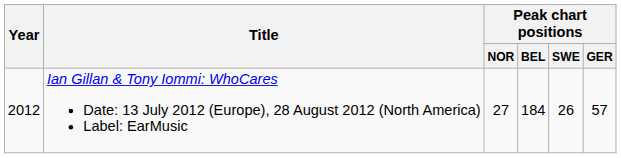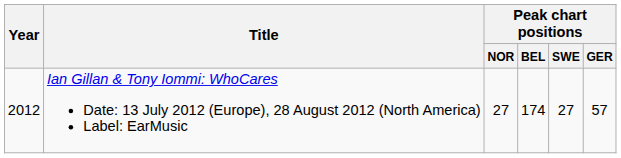(533, 110) 184 -> (533, 110) 174
(566, 110) 26 -> (566, 110) 27
